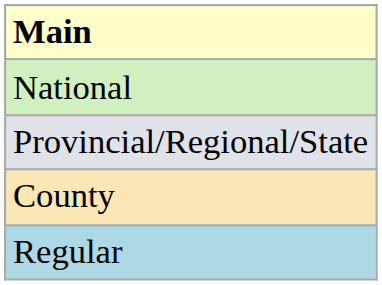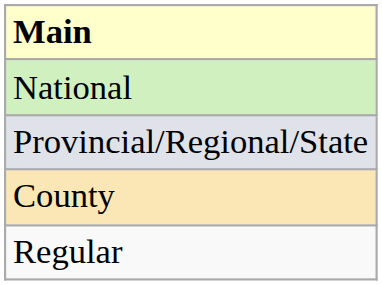(68, 251) lightblue background -> (68, 251) no background
